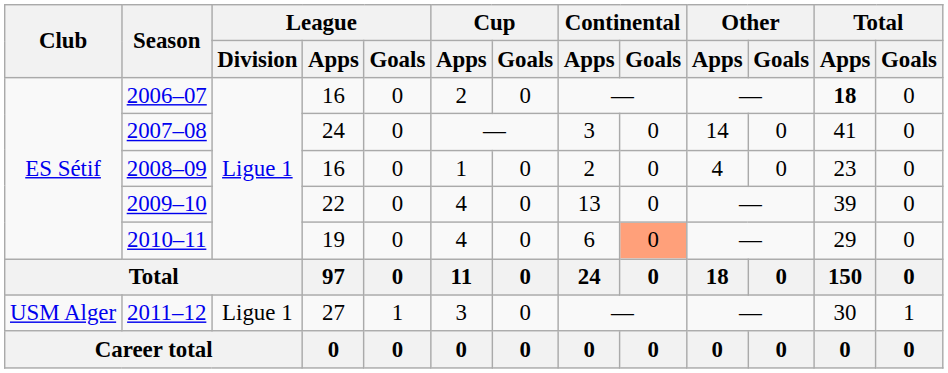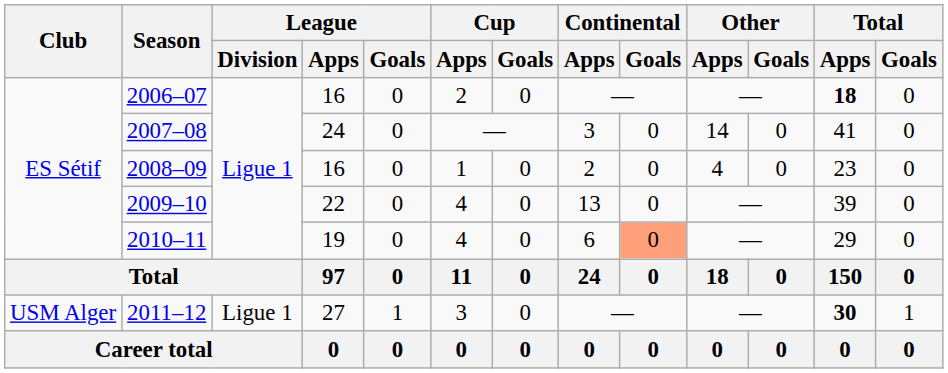(845, 312) normal -> (845, 312) bold
